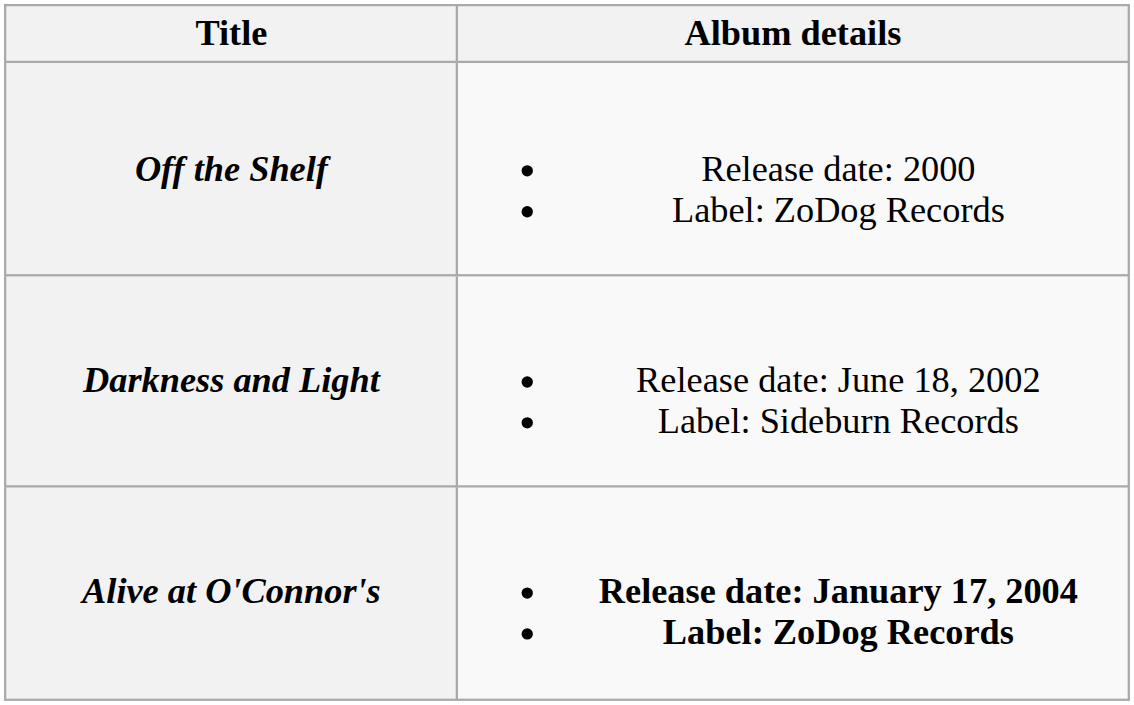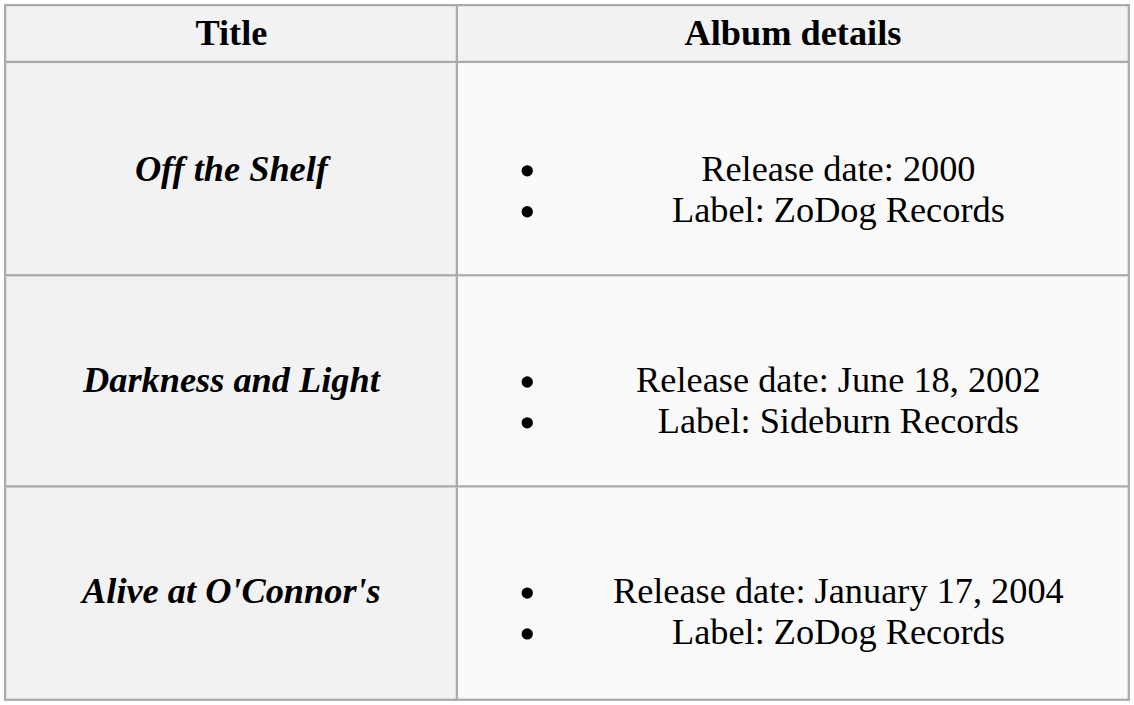(793, 613) bold -> (793, 613) normal
